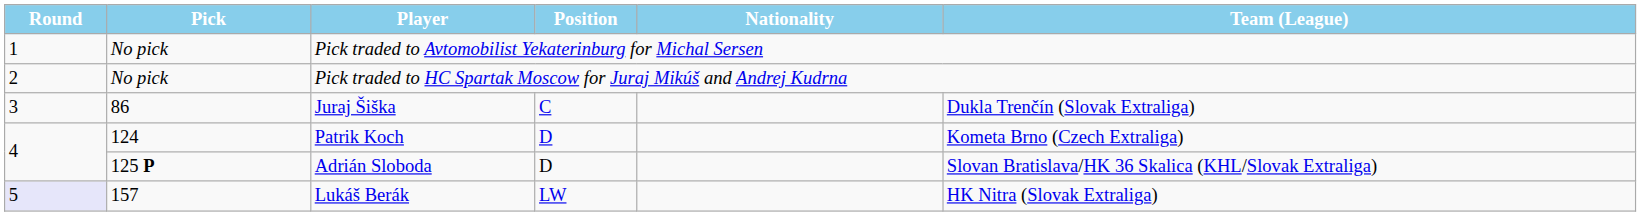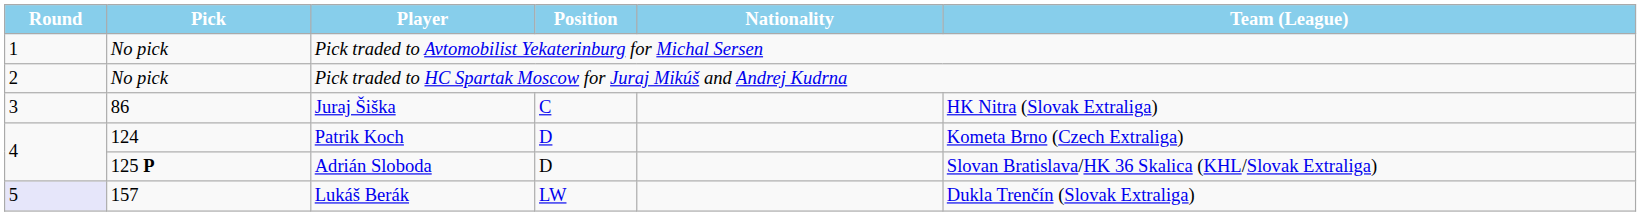(1071, 107) Dukla Trenčín (Slovak Extraliga) -> (1052, 107) HK Nitra (Slovak Extraliga)
(1052, 195) HK Nitra (Slovak Extraliga) -> (1071, 195) Dukla Trenčín (Slovak Extraliga)
